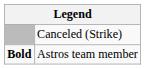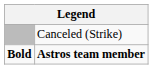(87, 54) normal -> (91, 54) bold
